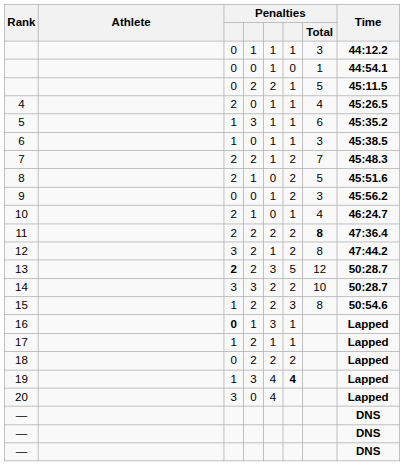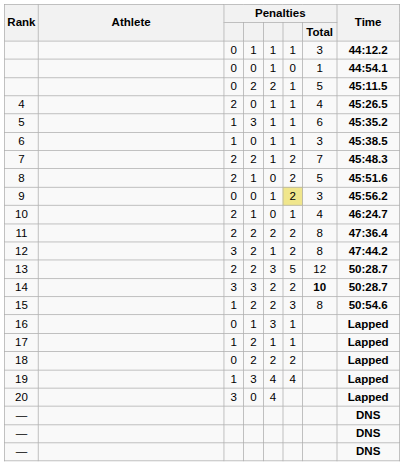(293, 196) no background -> (293, 196) khaki background
(320, 232) bold -> (320, 232) normal
(234, 269) bold -> (234, 269) normal
(320, 287) normal -> (320, 287) bold
(234, 324) bold -> (234, 324) normal
(293, 379) bold -> (293, 379) normal
